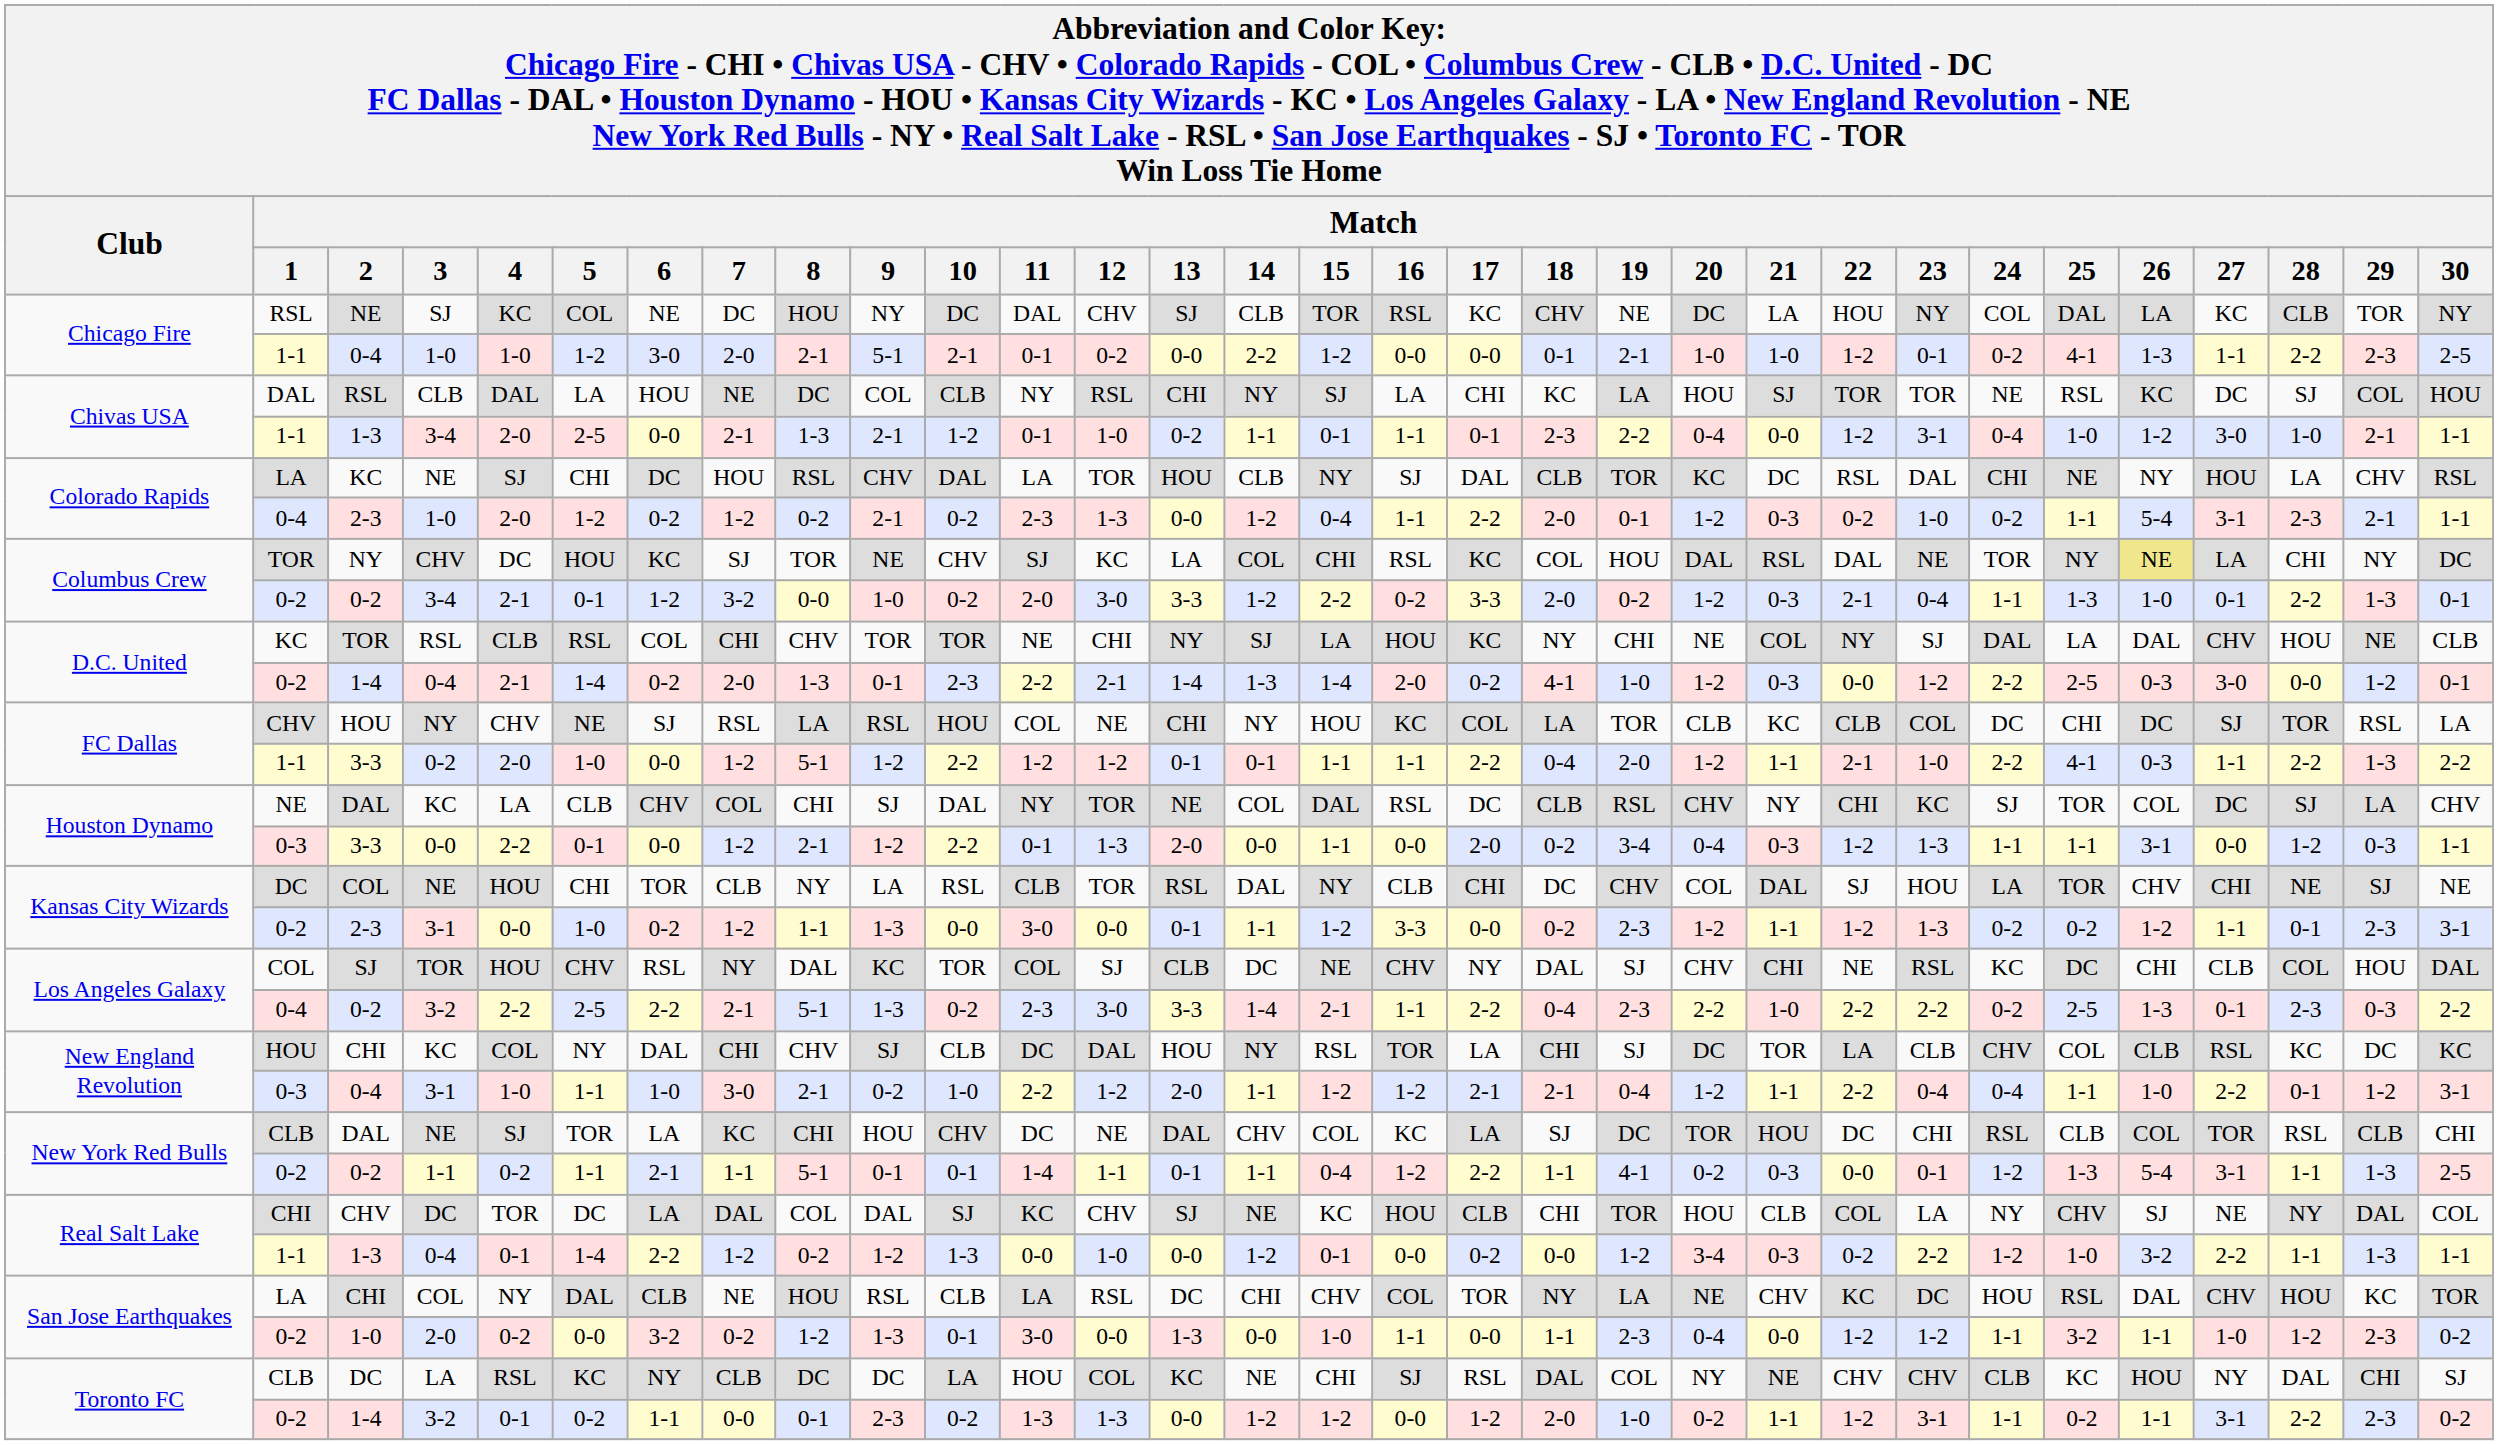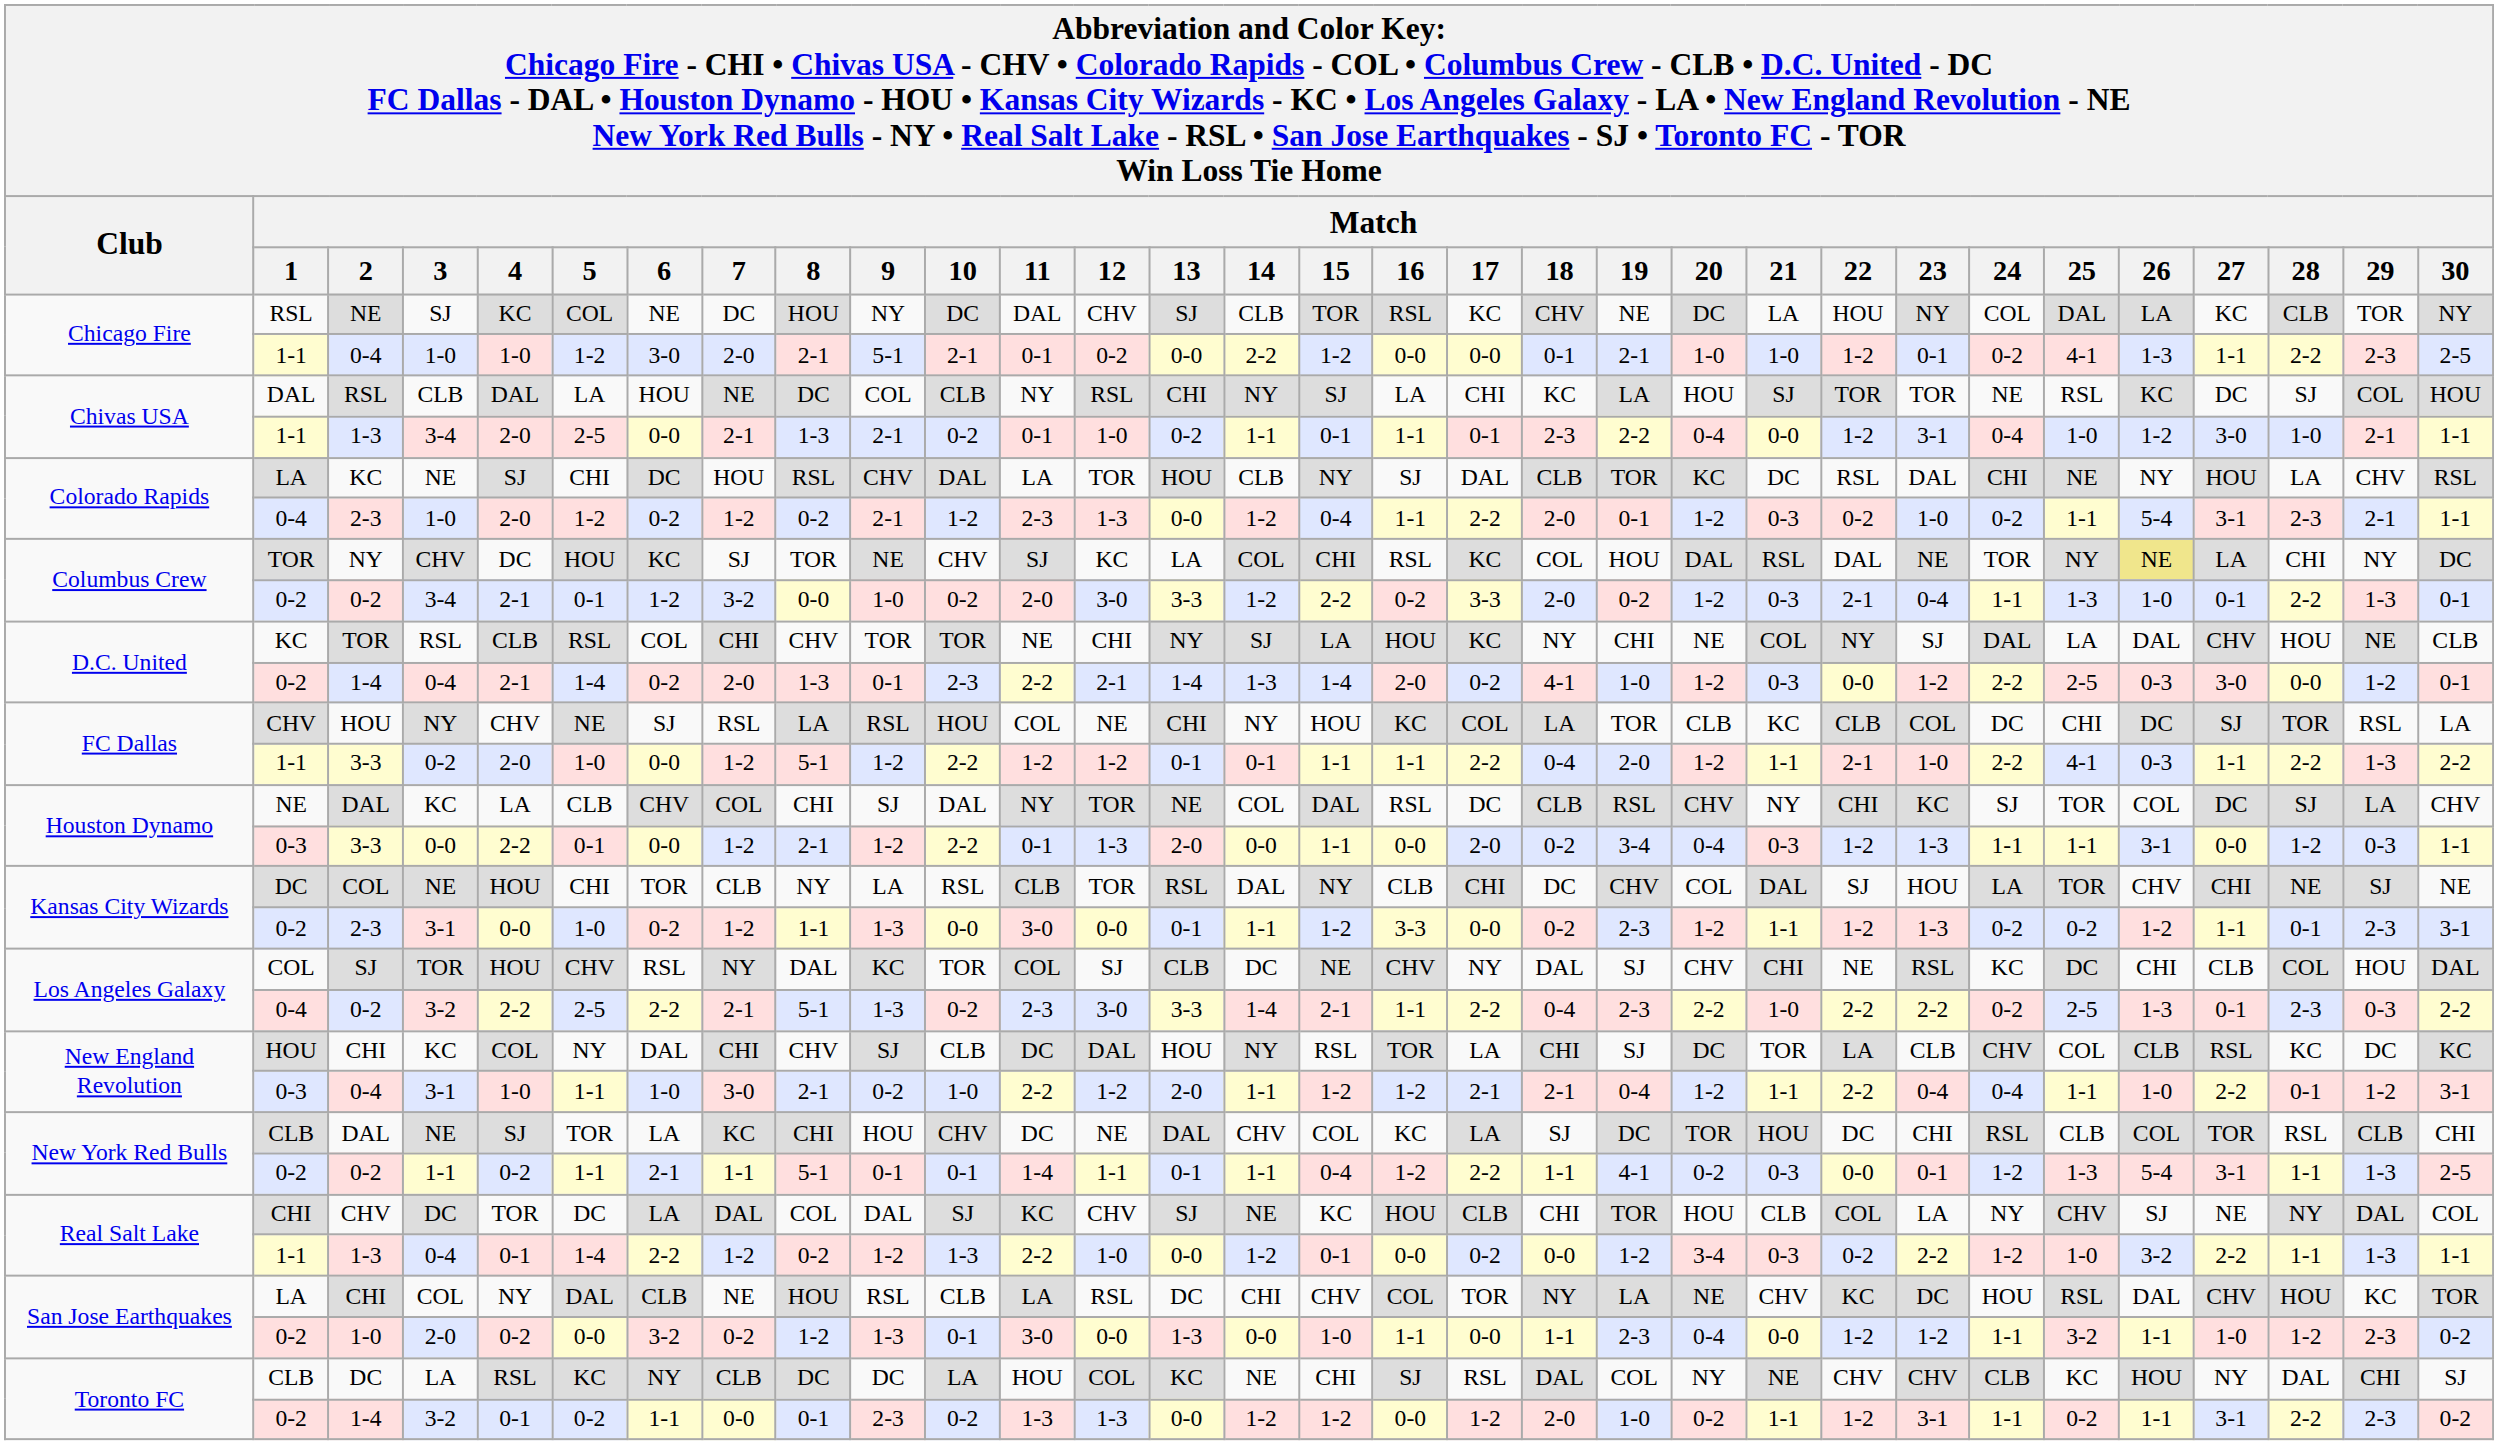(963, 436) 1-2 -> (963, 436) 0-2
(963, 518) 0-2 -> (963, 518) 1-2
(1037, 1255) 0-0 -> (1037, 1255) 2-2
